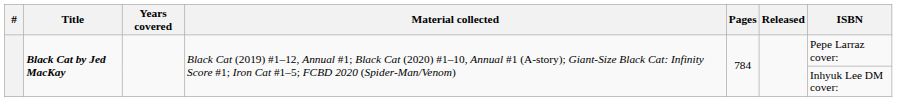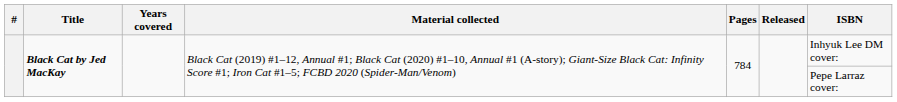(837, 50) Pepe Larraz cover: -> (847, 50) Inhyuk Lee DM cover:
(847, 81) Inhyuk Lee DM cover: -> (837, 81) Pepe Larraz cover:
